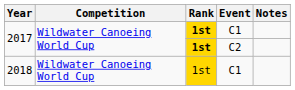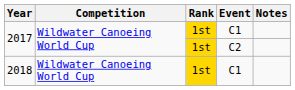(201, 30) bold -> (201, 30) normal
(201, 47) bold -> (201, 47) normal
